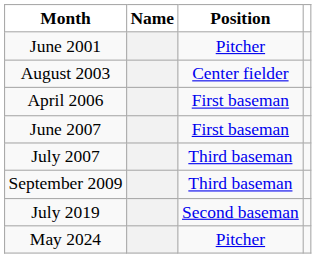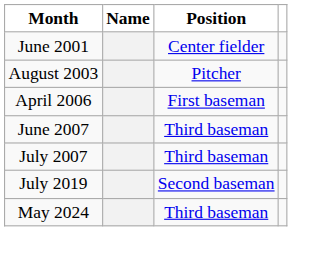(240, 45) Pitcher -> (216, 45) Center fielder
(240, 73) Center fielder -> (216, 73) Pitcher
(240, 128) First baseman -> (216, 128) Third baseman
- row: (65, 184)
(240, 239) Pitcher -> (216, 211) Third baseman
